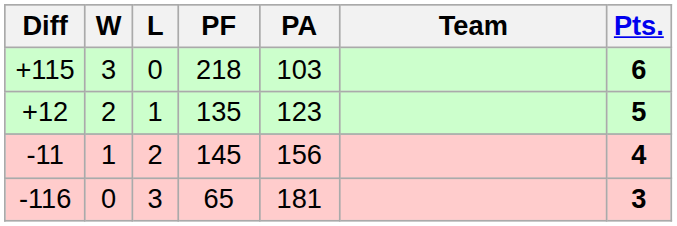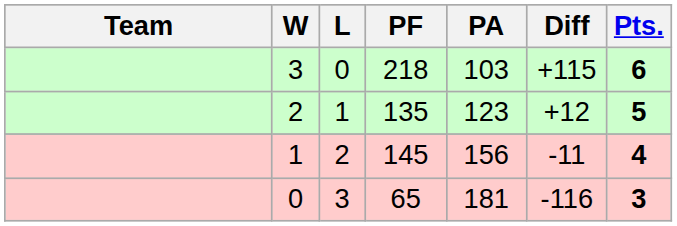columns swapped: (473, 26) <-> (45, 26)
